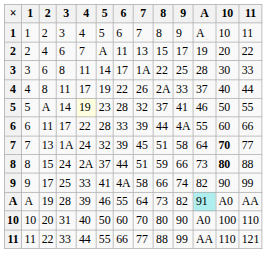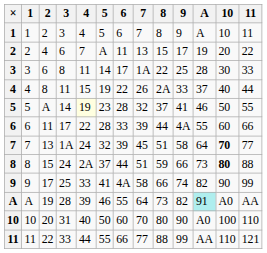(85, 88) 17 -> (85, 88) 15
